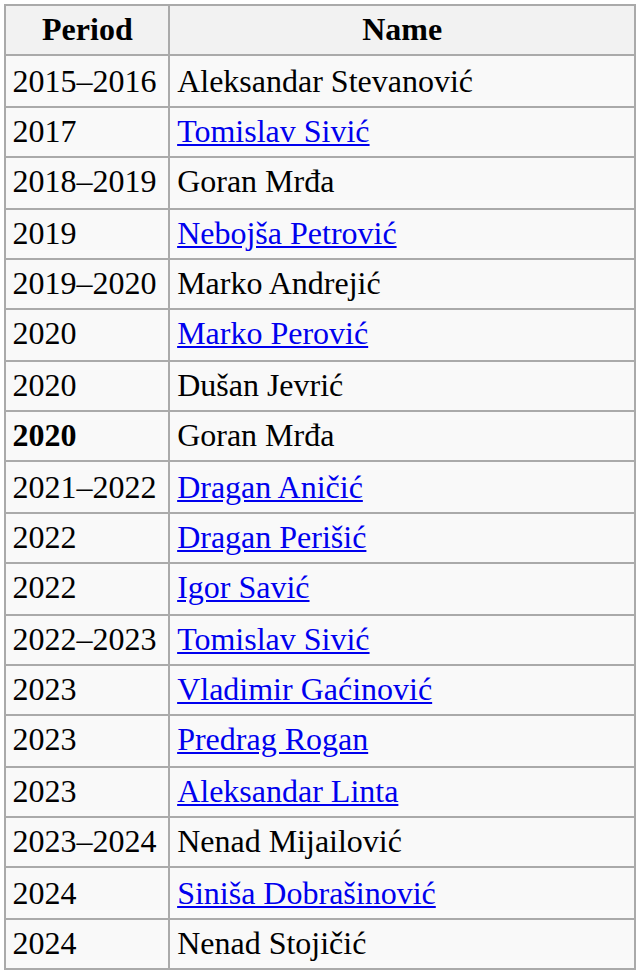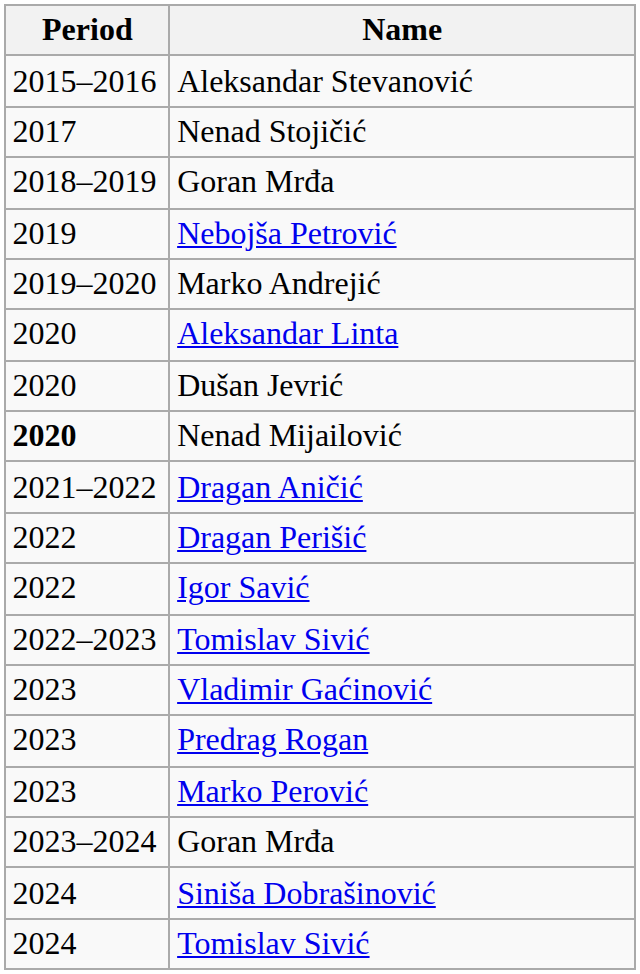(273, 131) Tomislav Sivić -> (272, 131) Nenad Stojičić
(273, 334) Marko Perović -> (288, 334) Aleksandar Linta
(256, 435) Goran Mrđa -> (290, 435) Nenad Mijailović
(288, 791) Aleksandar Linta -> (273, 791) Marko Perović
(290, 841) Nenad Mijailović -> (256, 841) Goran Mrđa
(272, 943) Nenad Stojičić -> (273, 943) Tomislav Sivić
